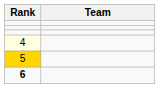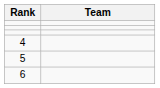(23, 43) lightyellow background -> (23, 43) no background
(23, 59) gold background -> (23, 59) no background
(23, 75) bold -> (23, 75) normal
